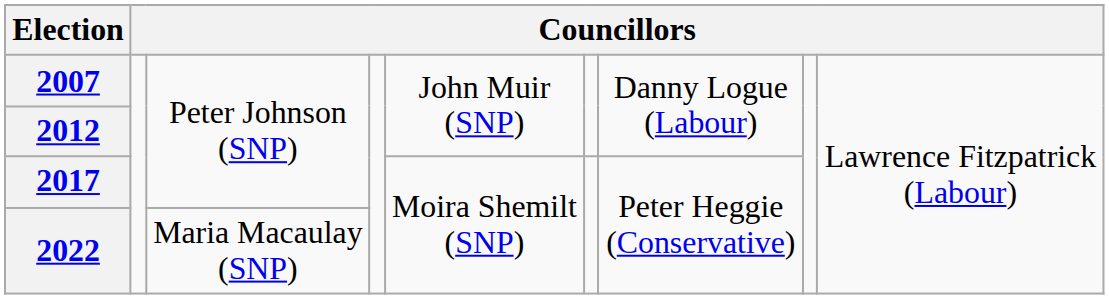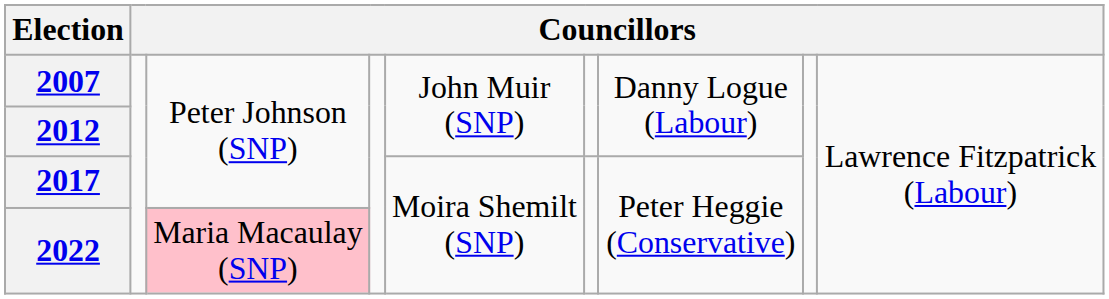(258, 249) no background -> (258, 249) pink background
